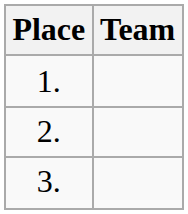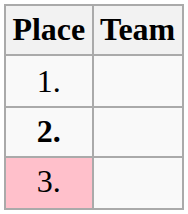(49, 131) normal -> (49, 131) bold
(49, 182) no background -> (49, 182) pink background
